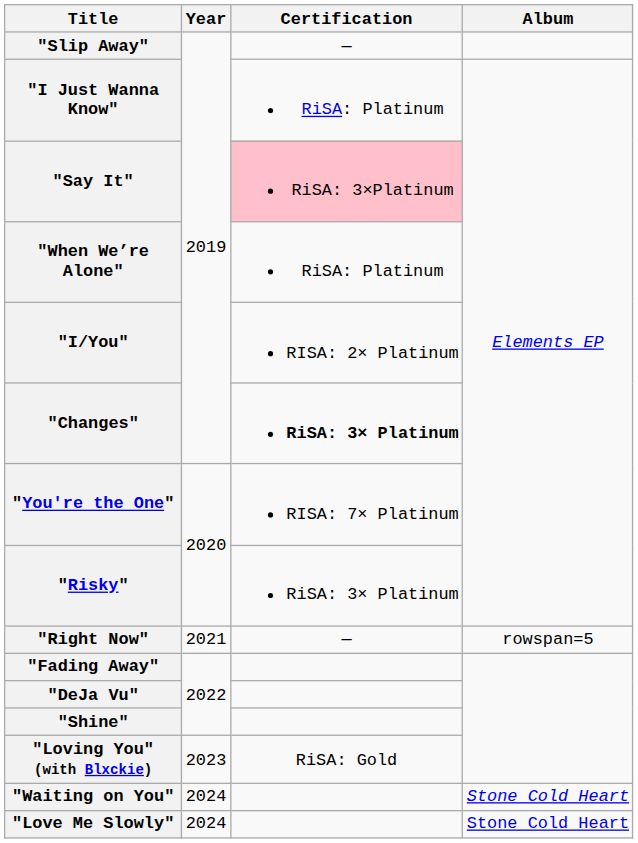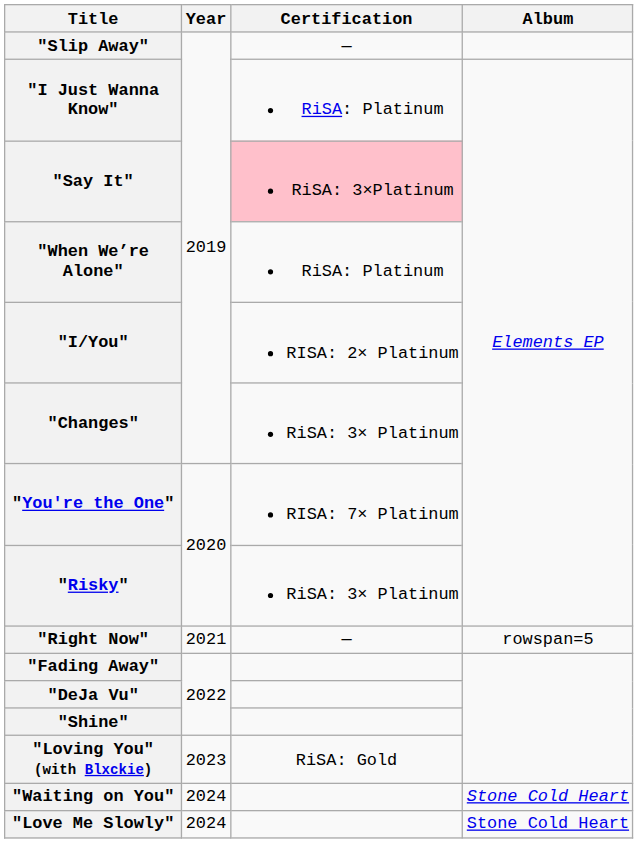(347, 433) bold -> (347, 433) normal
